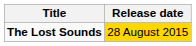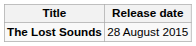(148, 32) gold background -> (148, 32) no background
